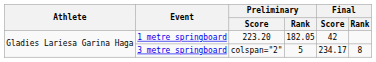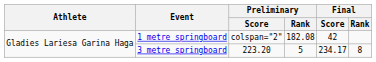(257, 37) 223.20 -> (257, 37) colspan="2"
(300, 37) 182.05 -> (300, 37) 182.08
(257, 50) colspan="2" -> (257, 50) 223.20
